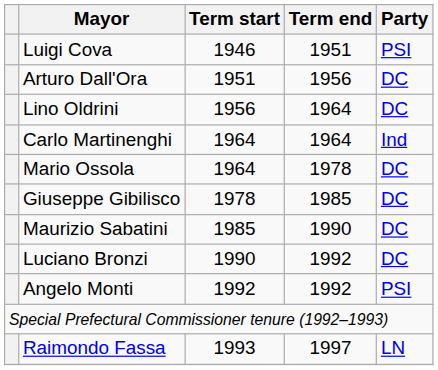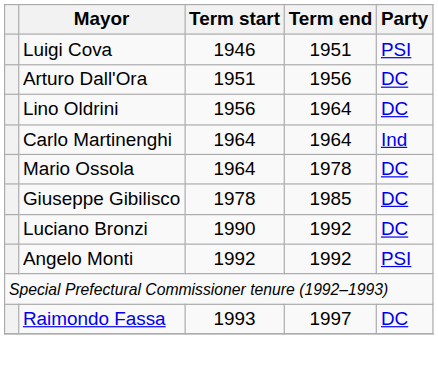- row: (95, 229)
(393, 348) LN -> (395, 318) DC
